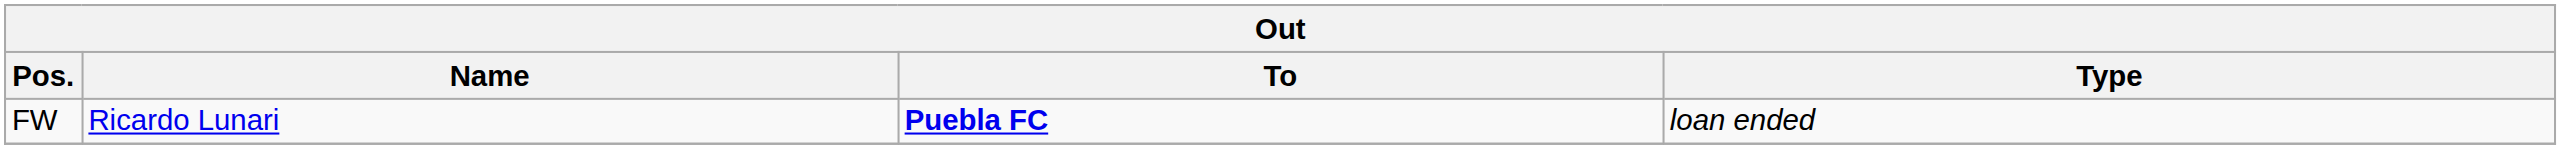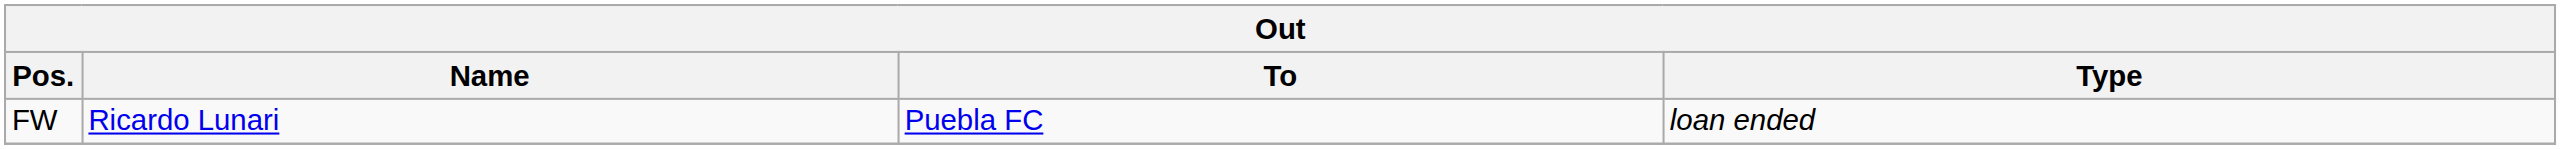(976, 121) bold -> (974, 121) normal
